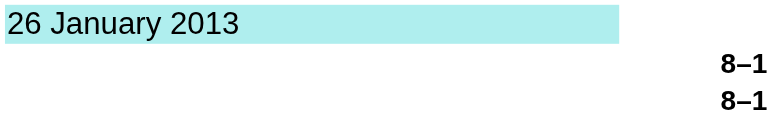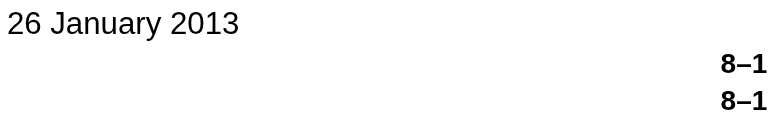(123, 23) paleturquoise background -> (123, 23) no background
